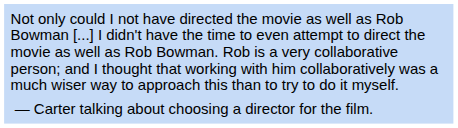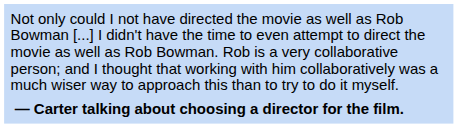(192, 109) normal -> (207, 109) bold
